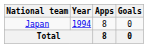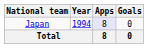(104, 24) no background -> (104, 24) lavender background
